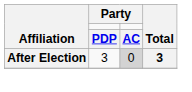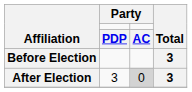+ row: (52, 58)
